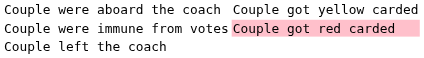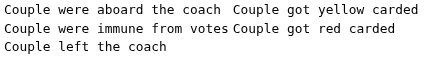(314, 28) pink background -> (314, 28) no background
